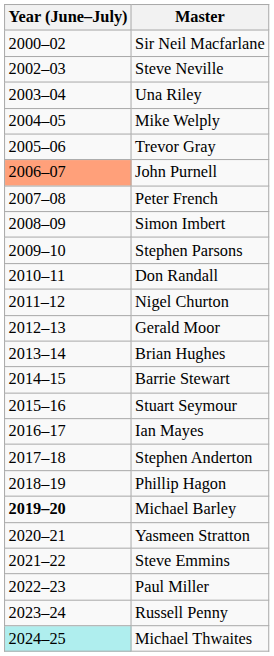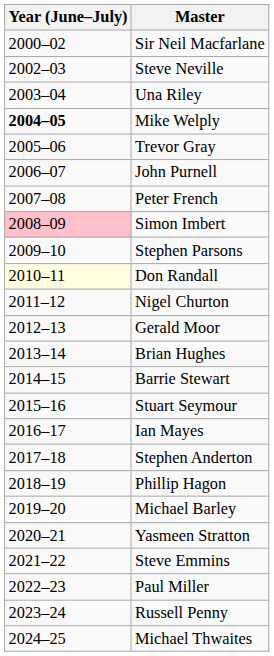(37, 120) normal -> (37, 120) bold
(37, 172) lightsalmon background -> (37, 172) no background
(37, 224) no background -> (37, 224) pink background
(37, 276) no background -> (37, 276) lightyellow background
(37, 509) bold -> (37, 509) normal
(37, 638) paleturquoise background -> (37, 638) no background
